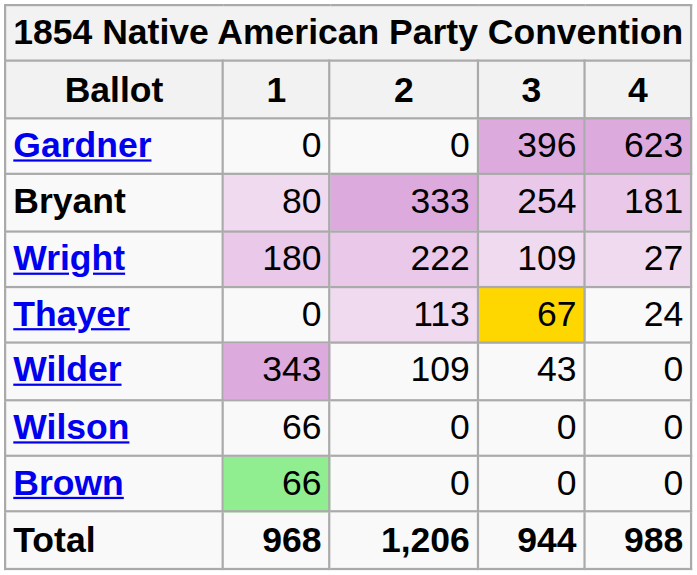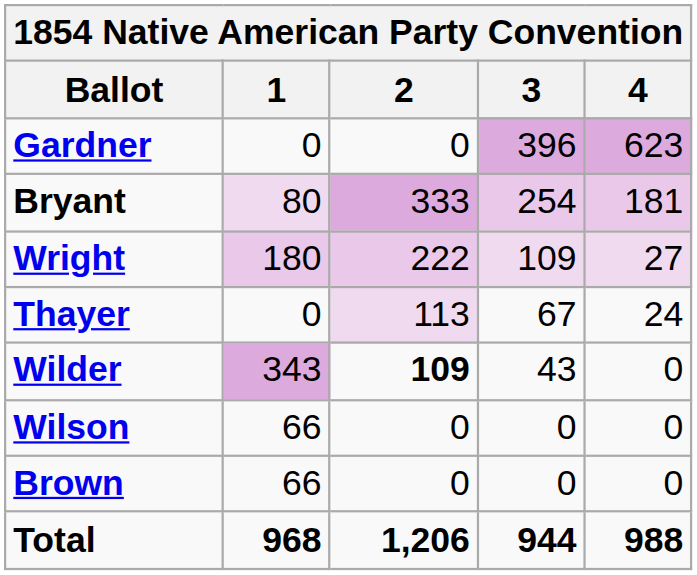(557, 314) gold background -> (557, 314) no background
(440, 370) normal -> (440, 370) bold
(302, 483) lightgreen background -> (302, 483) no background
